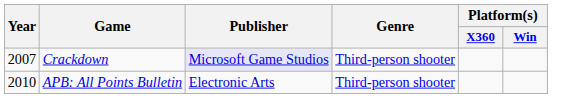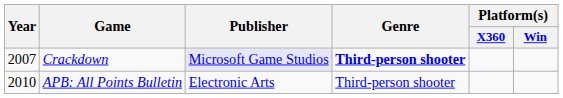(395, 59) normal -> (400, 59) bold
